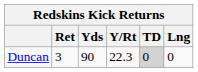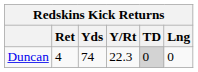(58, 57) 3 -> (58, 57) 4
(88, 57) 90 -> (88, 57) 74
